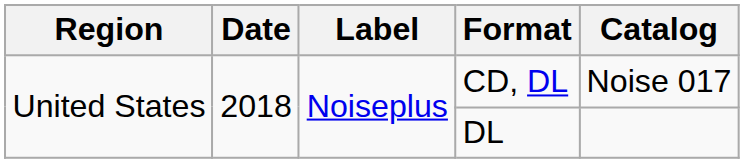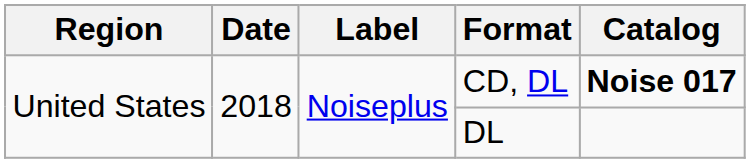(659, 81) normal -> (662, 81) bold
